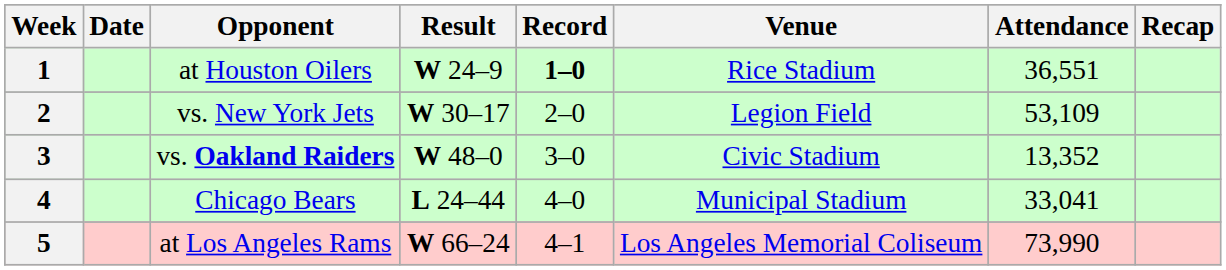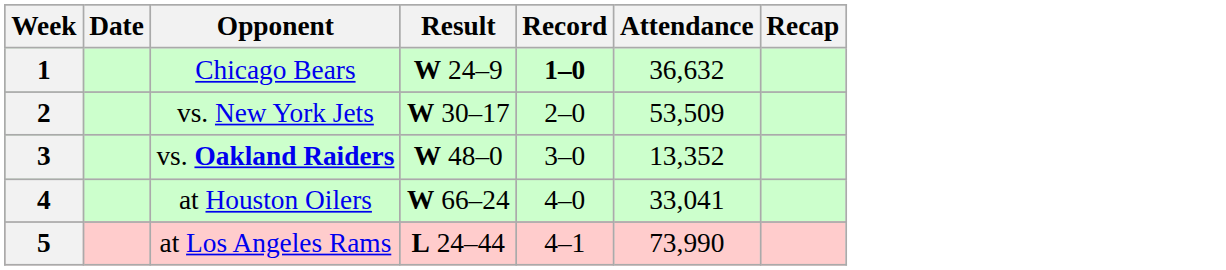- column: (801, 26)
(275, 69) at Houston Oilers -> (275, 69) Chicago Bears
(1062, 69) 36,551 -> (687, 69) 36,632
(1062, 112) 53,109 -> (687, 112) 53,509
(275, 199) Chicago Bears -> (275, 199) at Houston Oilers
(458, 199) L 24–44 -> (458, 199) W 66–24
(458, 243) W 66–24 -> (458, 243) L 24–44
